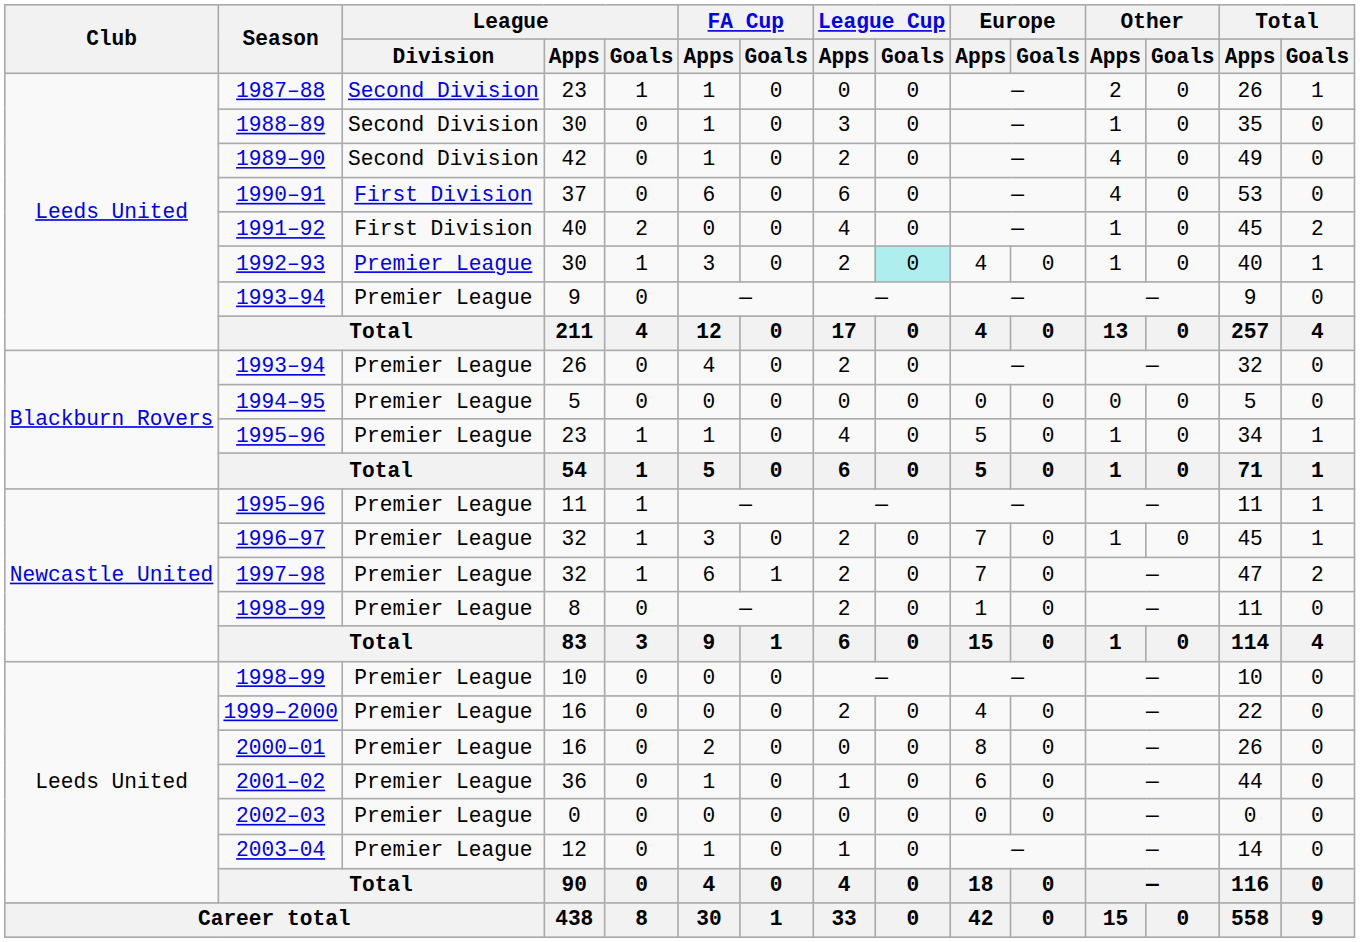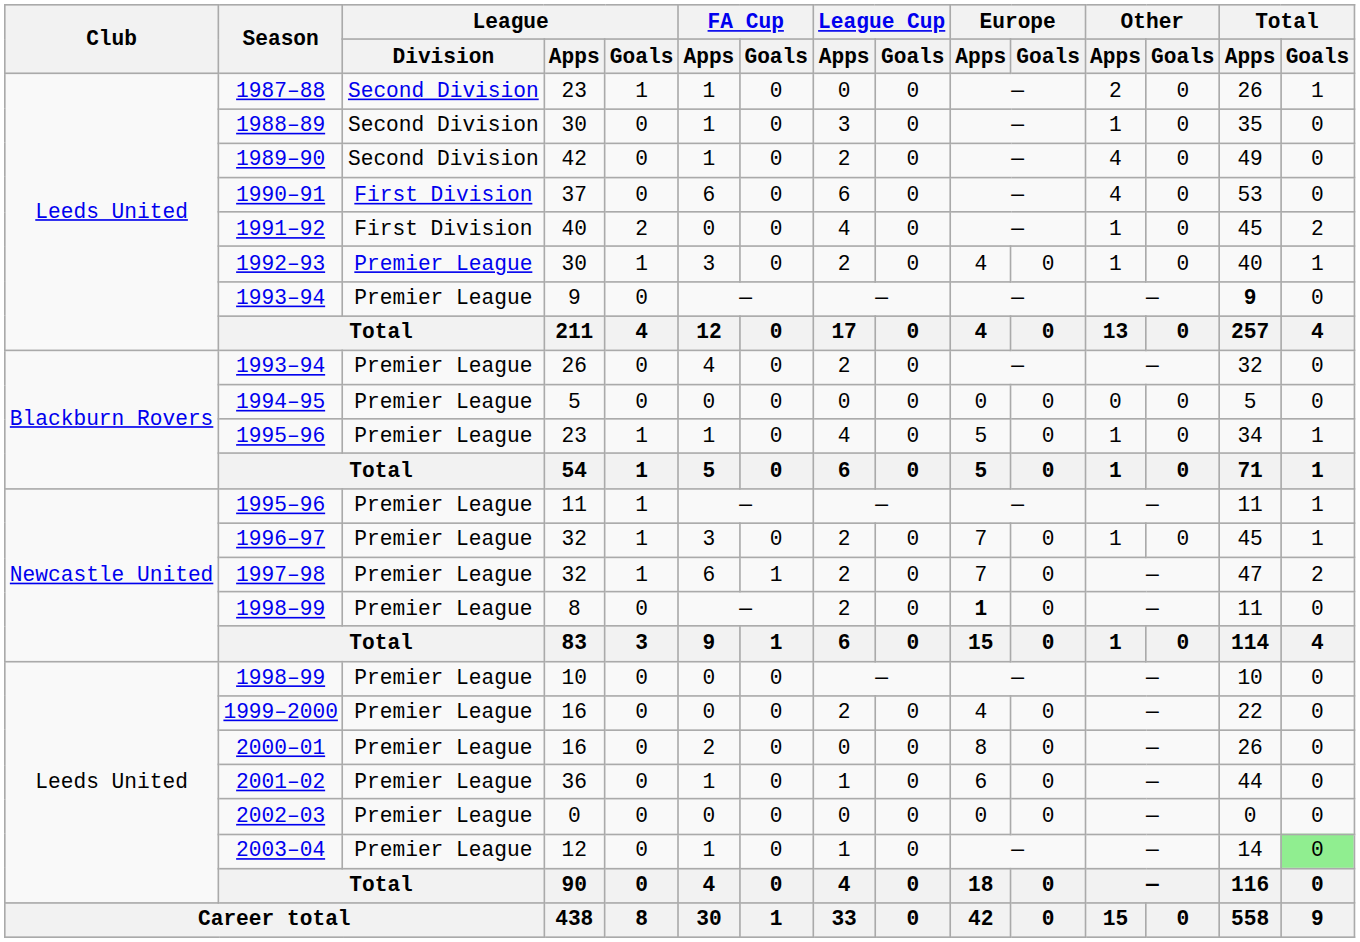(913, 264) paleturquoise background -> (913, 264) no background
(1250, 298) normal -> (1250, 298) bold
(981, 609) normal -> (981, 609) bold
(1317, 851) no background -> (1317, 851) lightgreen background
